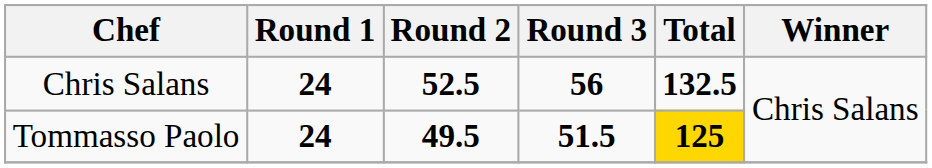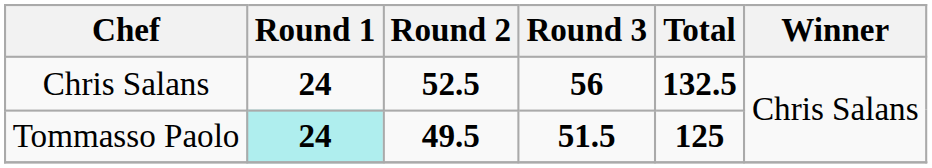(315, 135) no background -> (315, 135) paleturquoise background
(699, 135) gold background -> (699, 135) no background
